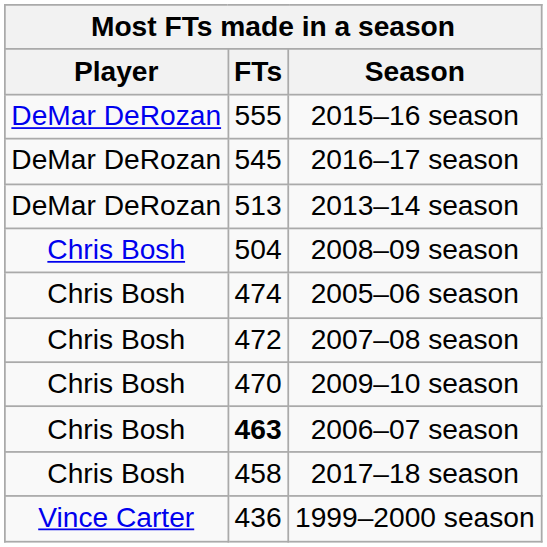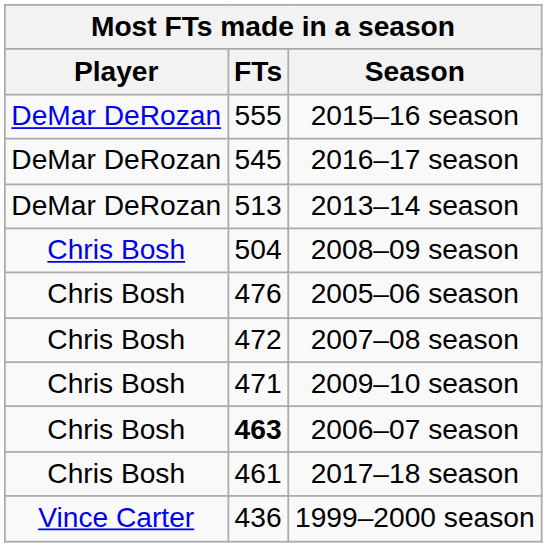(258, 294) 474 -> (258, 294) 476
(258, 384) 470 -> (258, 384) 471
(258, 473) 458 -> (258, 473) 461
